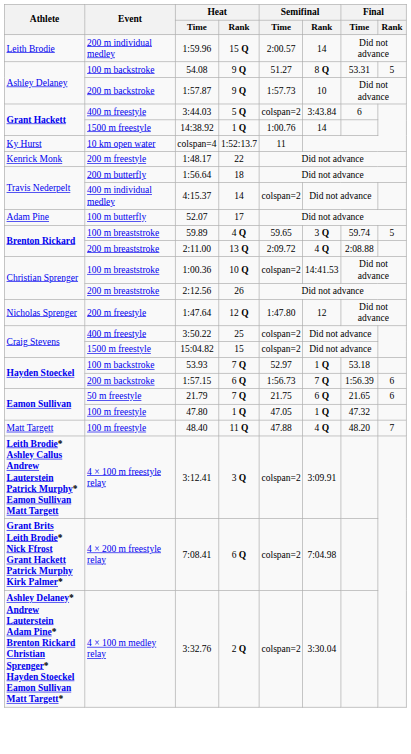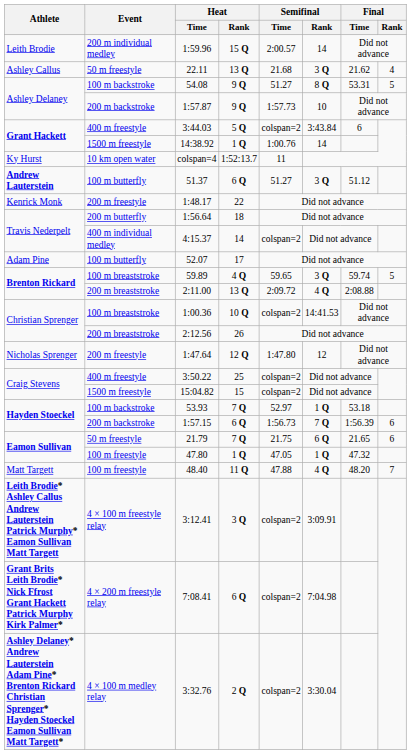+ row: (197, 70)
+ row: (197, 181)
